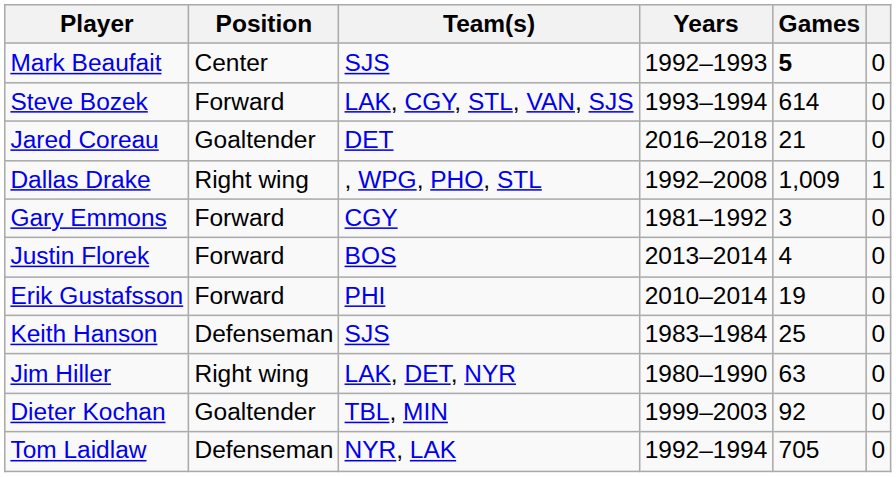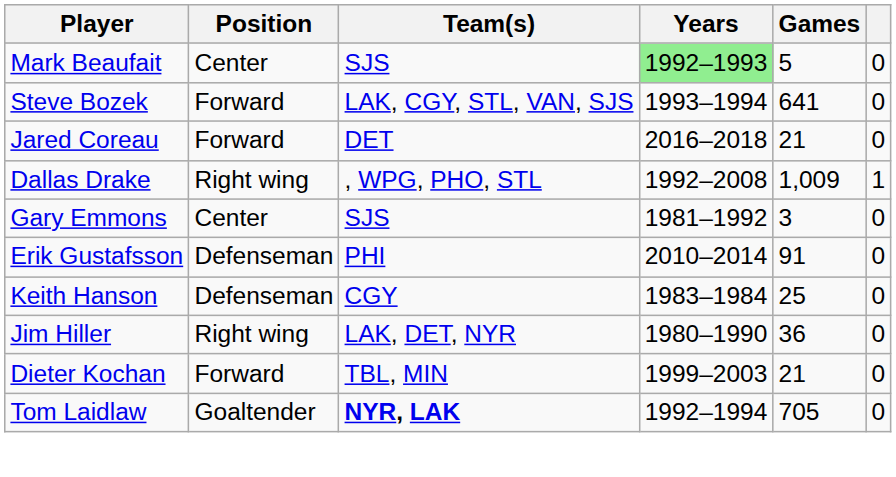(706, 62) no background -> (706, 62) lightgreen background
(785, 62) bold -> (785, 62) normal
(799, 101) 614 -> (799, 101) 641
(255, 140) Goaltender -> (239, 140) Forward
(239, 218) Forward -> (231, 218) Center
(371, 218) CGY -> (367, 218) SJS
- row: (80, 256)
(239, 295) Forward -> (264, 256) Defenseman
(792, 295) 19 -> (792, 256) 91
(367, 334) SJS -> (371, 295) CGY
(792, 373) 63 -> (792, 334) 36
(255, 412) Goaltender -> (239, 373) Forward
(792, 412) 92 -> (792, 373) 21
(264, 450) Defenseman -> (255, 412) Goaltender
(400, 450) normal -> (402, 412) bold
